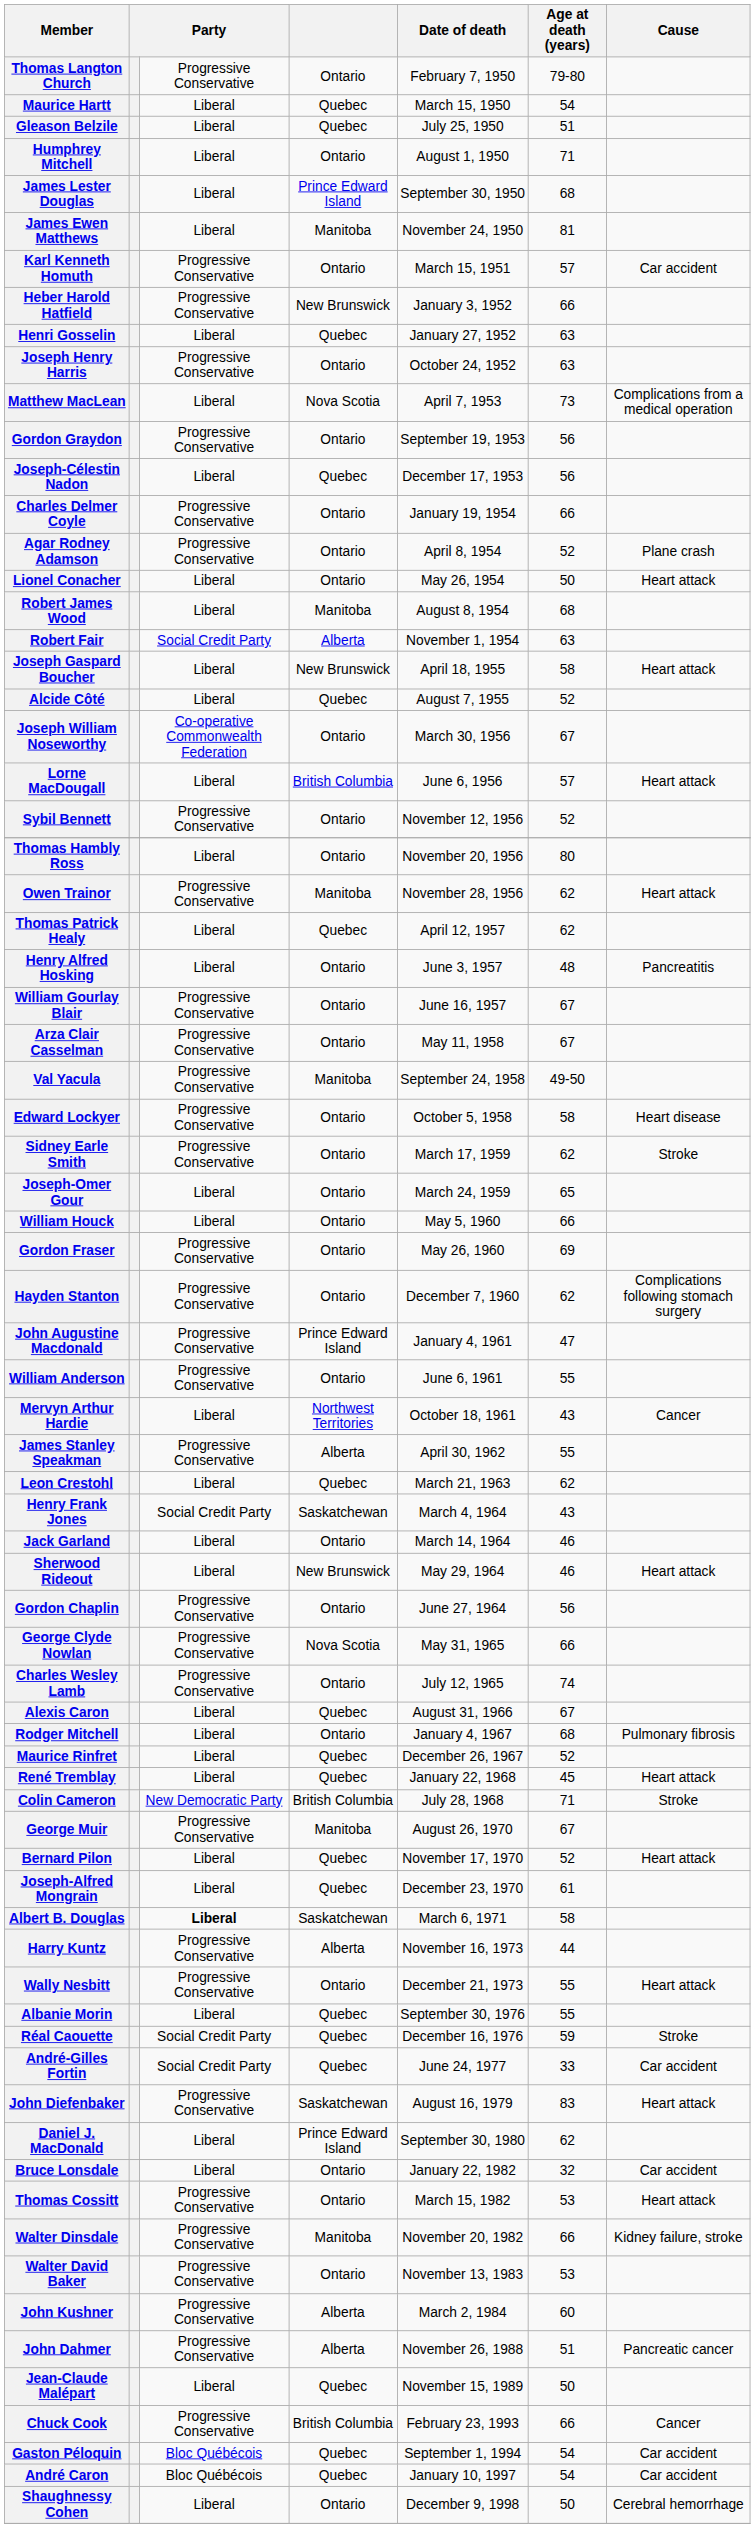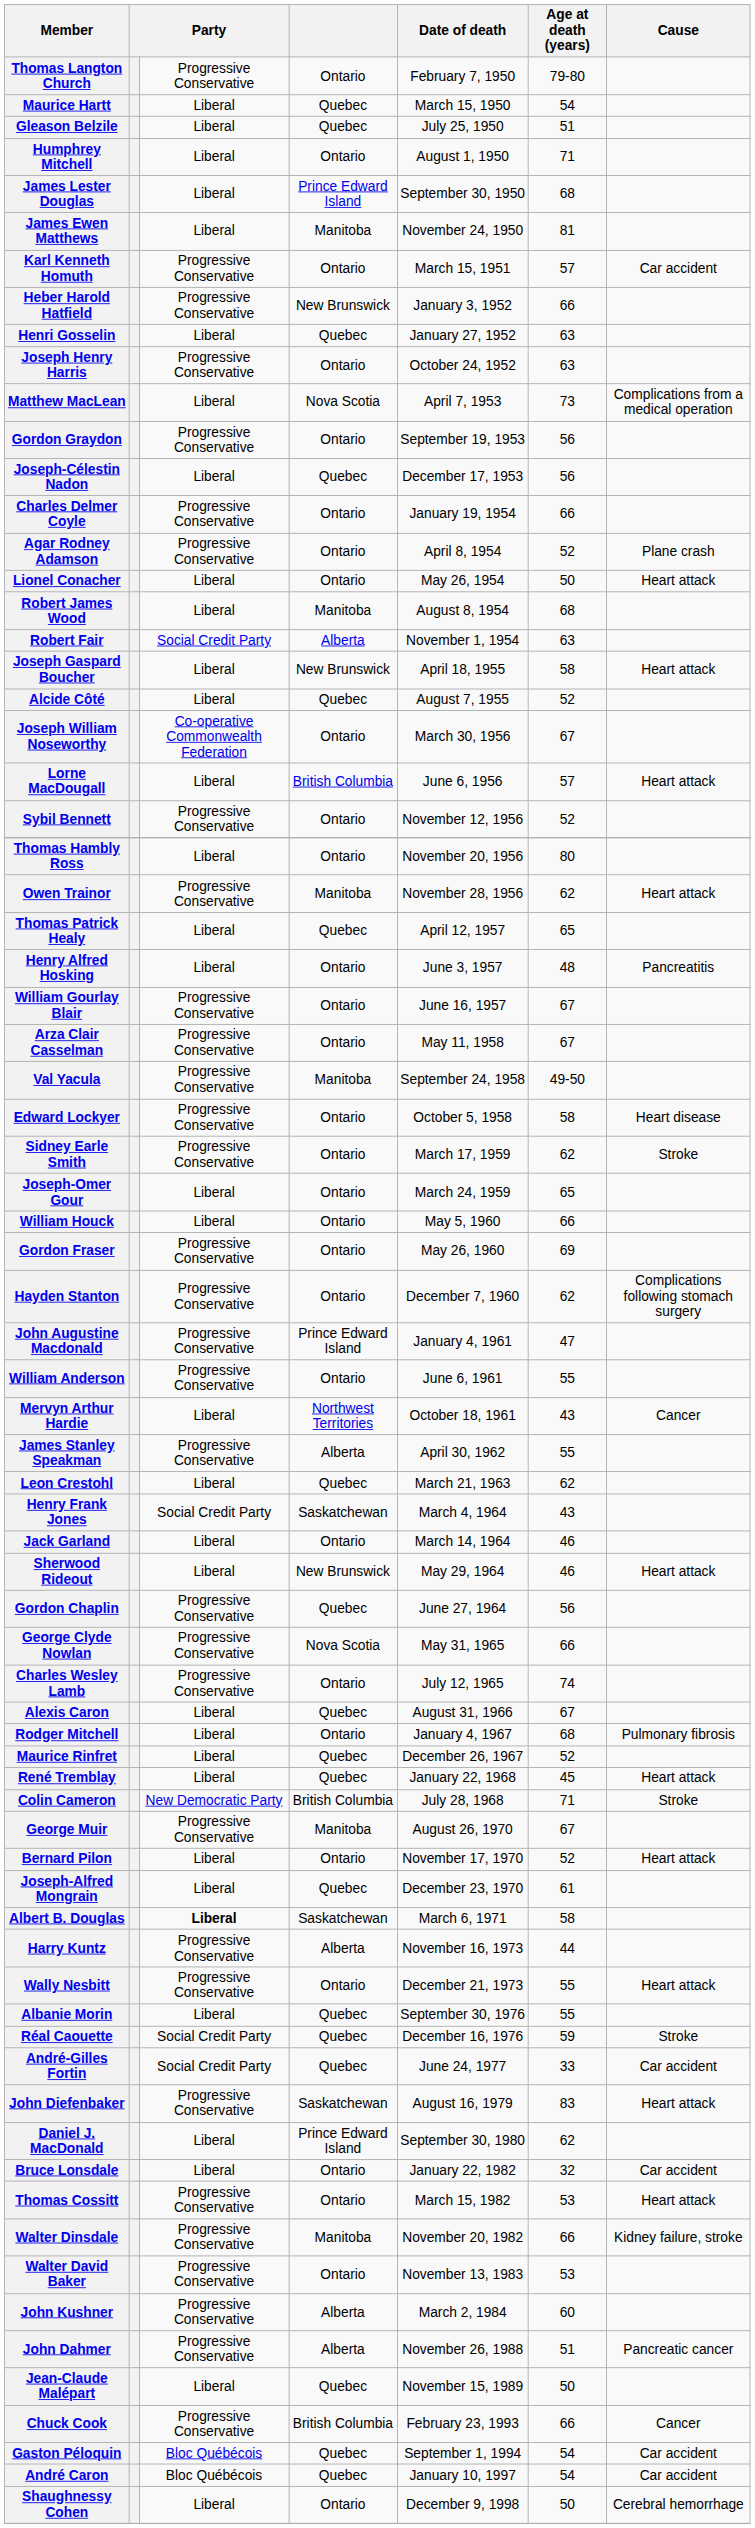(567, 931) 62 -> (567, 931) 65
(343, 1608) Ontario -> (343, 1608) Quebec
(343, 1859) Quebec -> (343, 1859) Ontario
